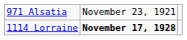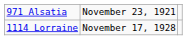(129, 27) bold -> (129, 27) normal
